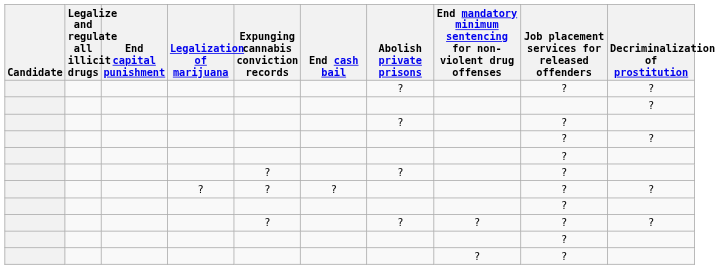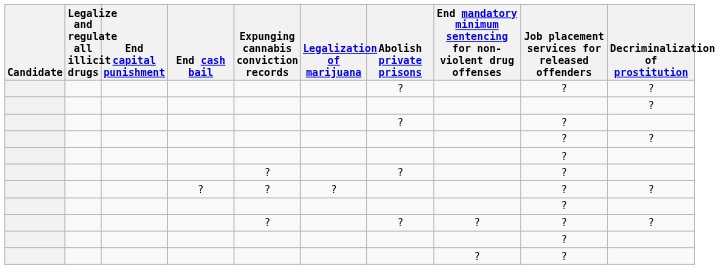columns swapped: (207, 60) <-> (334, 66)
